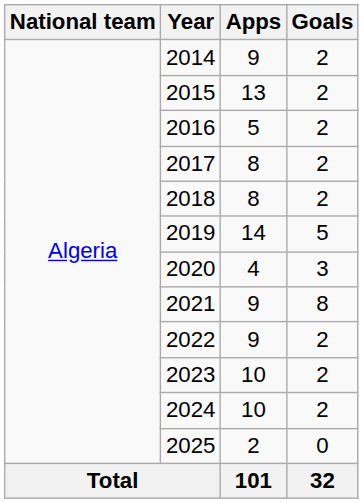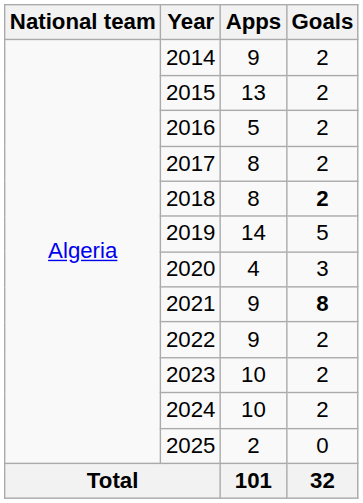(322, 198) normal -> (322, 198) bold
(322, 304) normal -> (322, 304) bold
